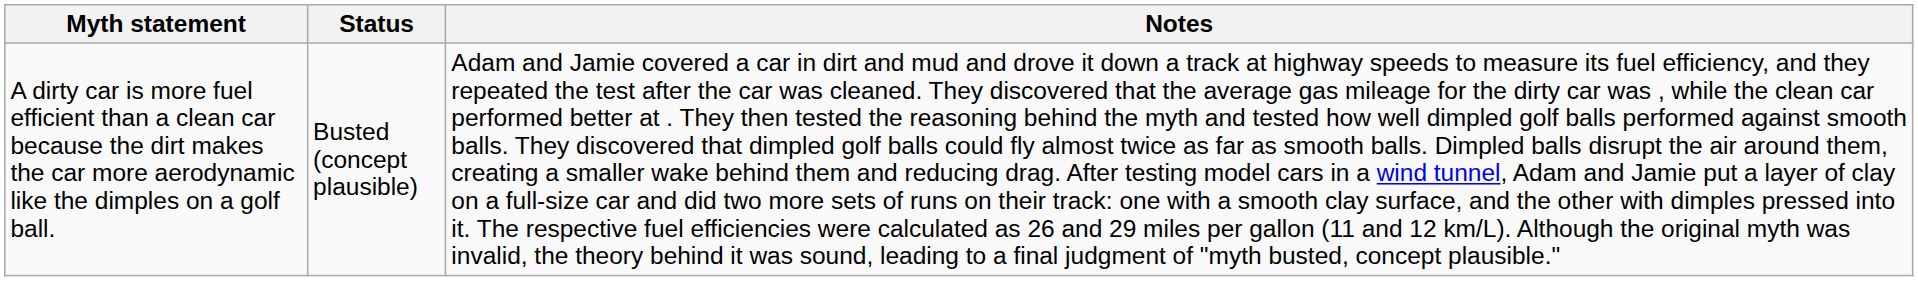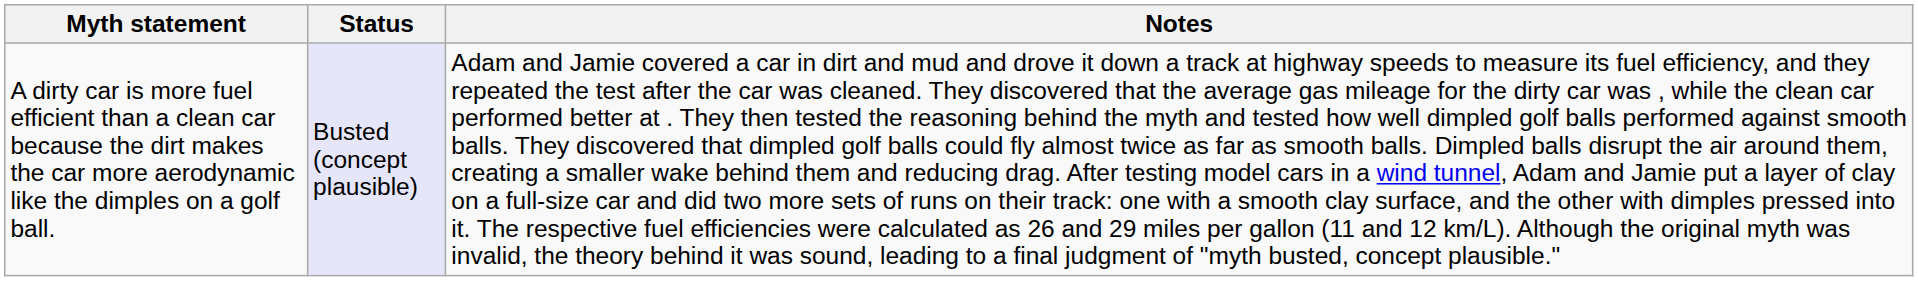(365, 159) no background -> (365, 159) lavender background
